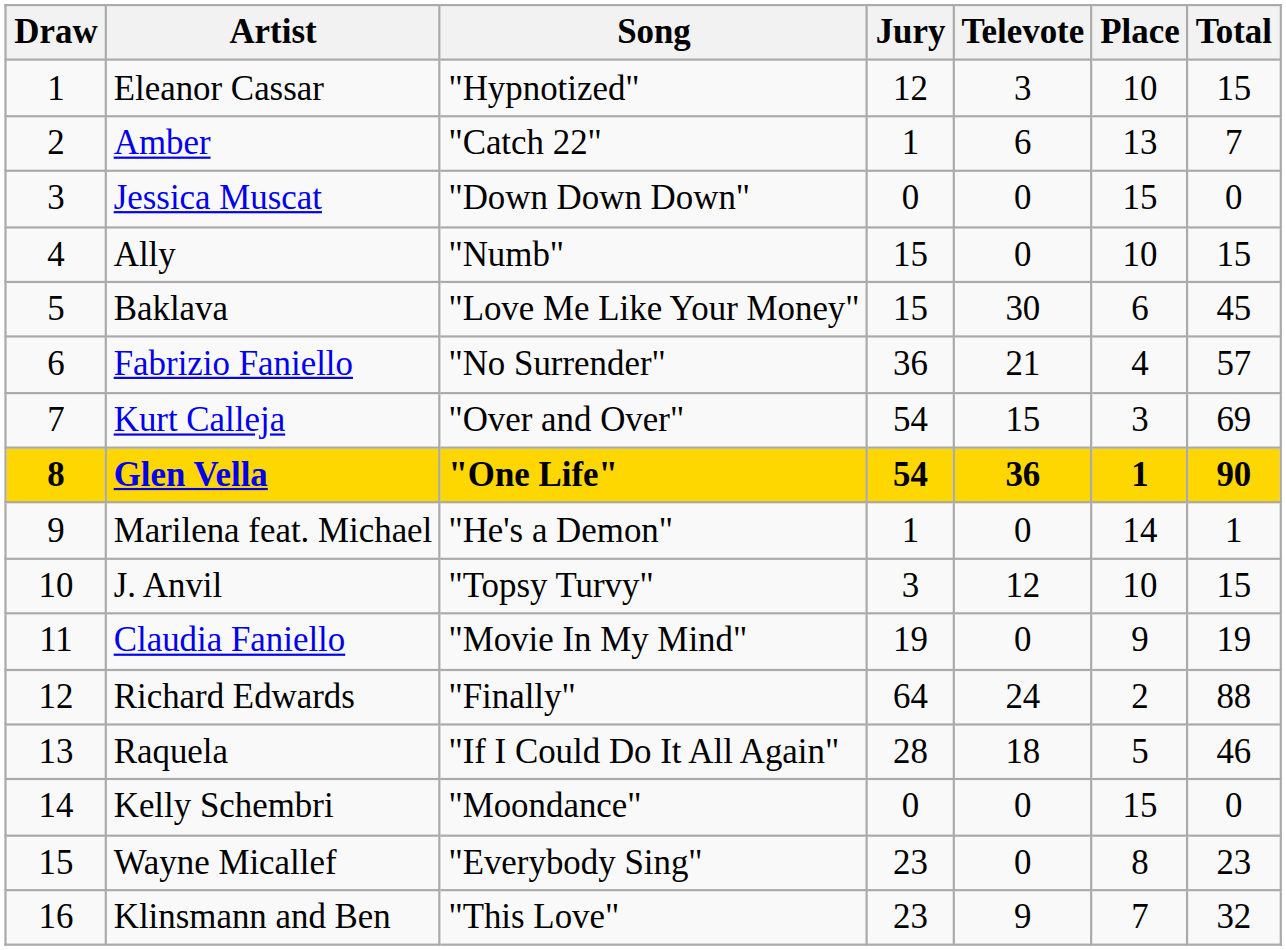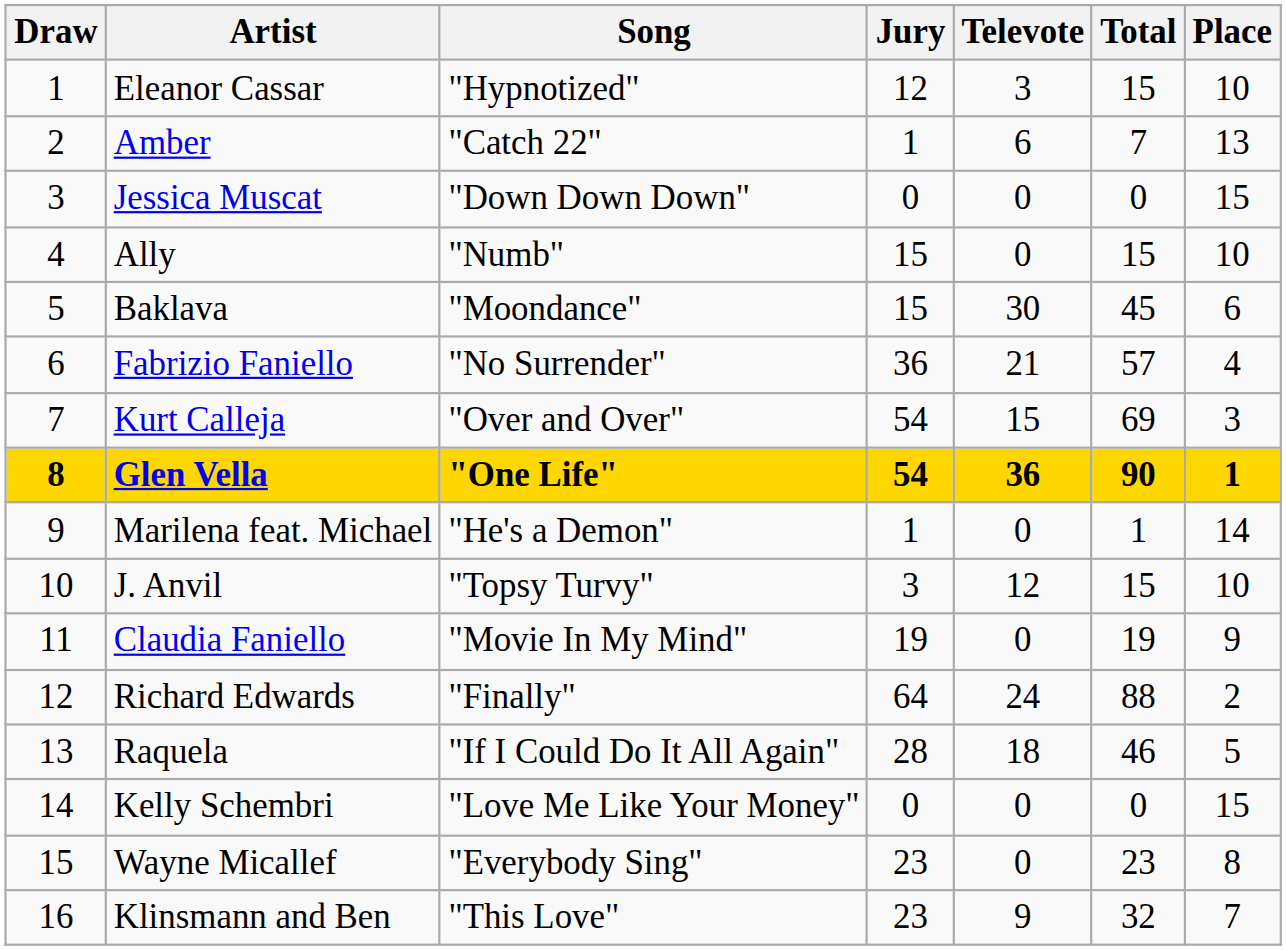columns swapped: (1234, 32) <-> (1140, 32)
(654, 308) "Love Me Like Your Money" -> (545, 308) "Moondance"
(545, 806) "Moondance" -> (654, 806) "Love Me Like Your Money"
